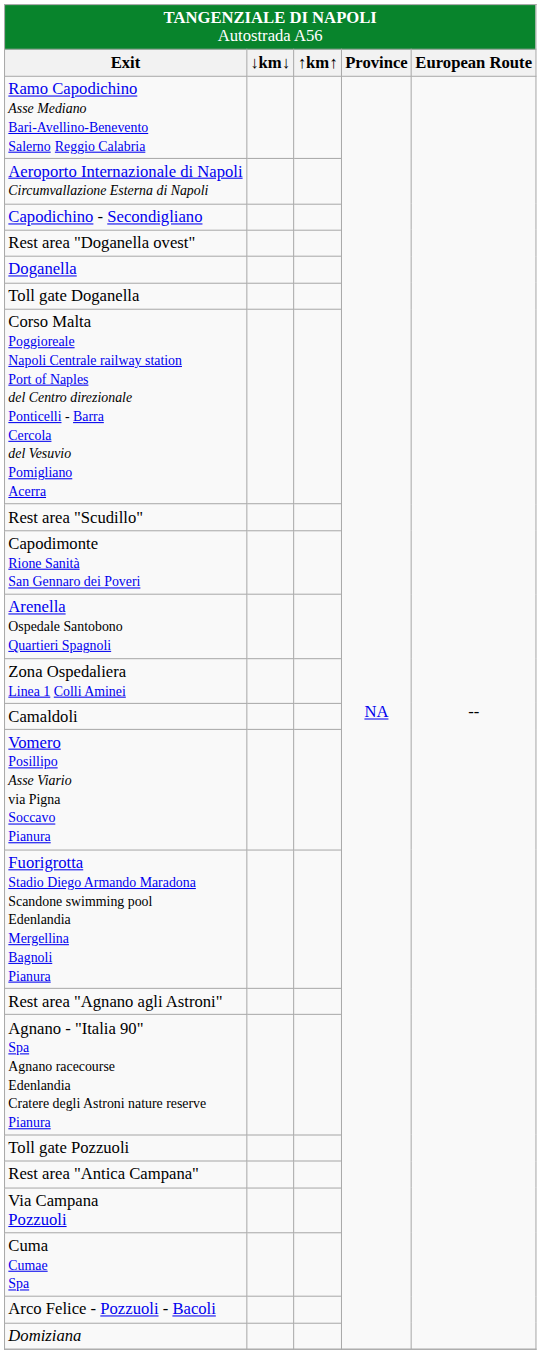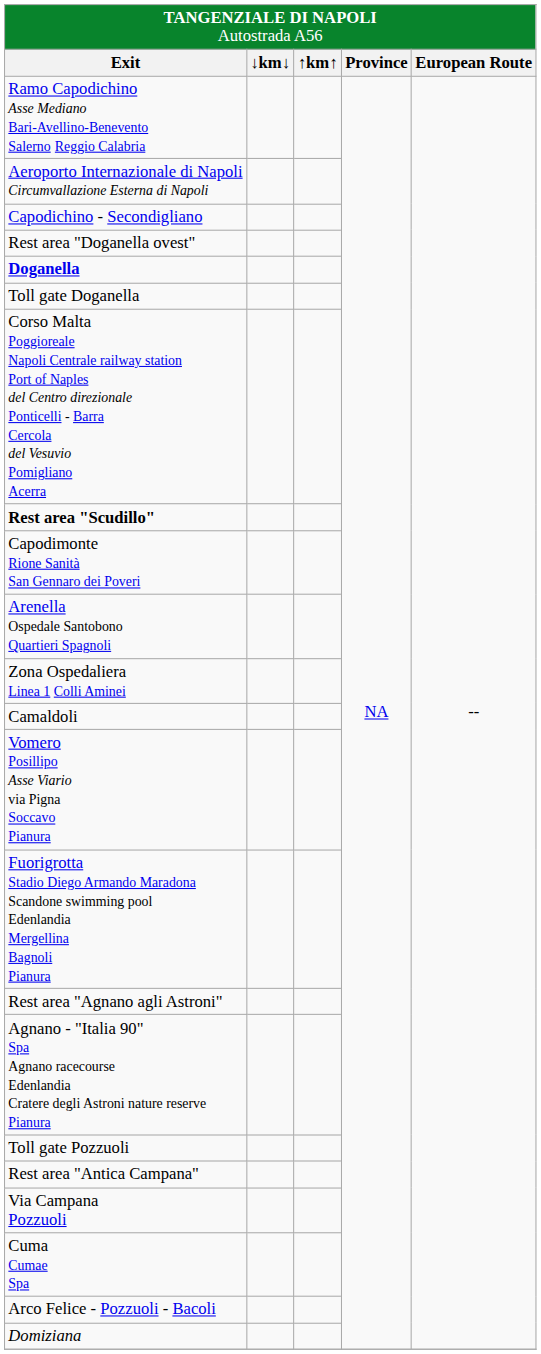(43, 269) normal -> (44, 269) bold
(76, 517) normal -> (82, 517) bold
